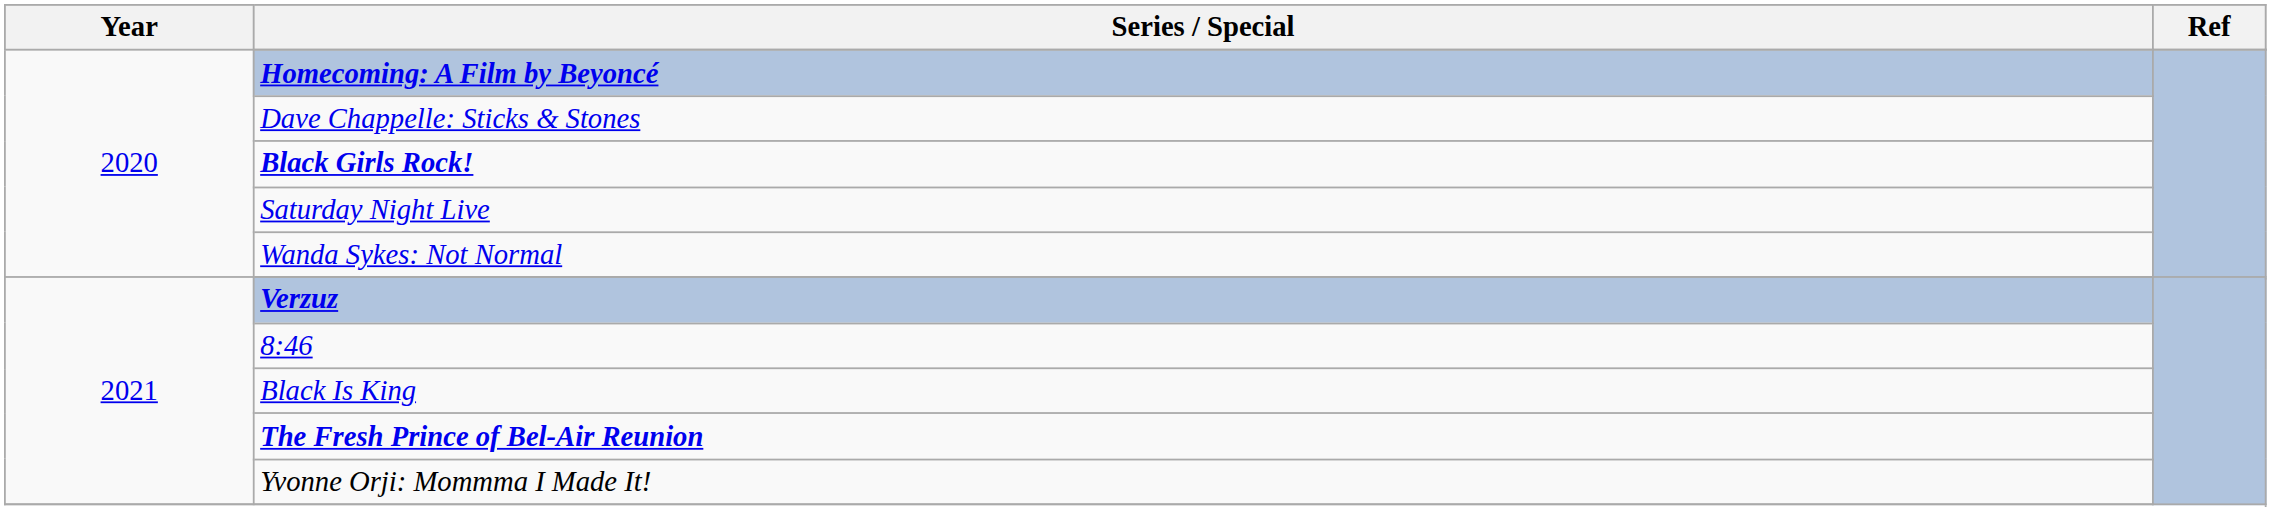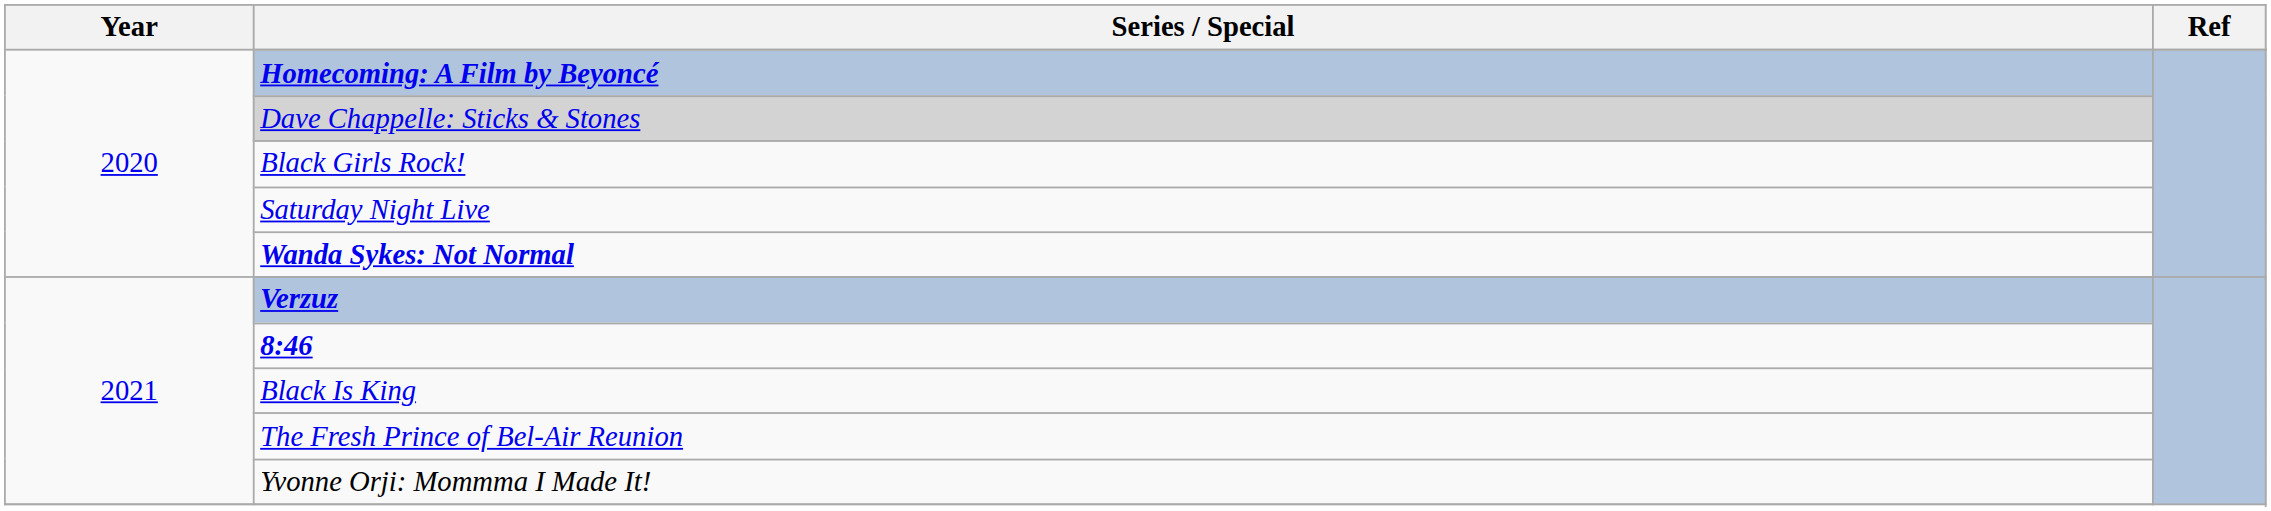(450, 118) no background -> (450, 118) lightgrey background
(367, 163) bold -> (363, 163) normal
(411, 254) normal -> (417, 254) bold
(286, 345) normal -> (286, 345) bold
(482, 436) bold -> (472, 436) normal
